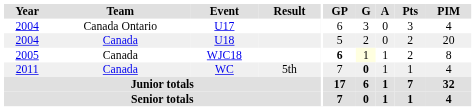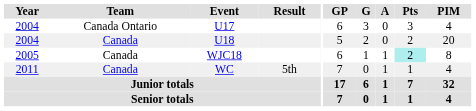(340, 55) bold -> (340, 55) normal
(366, 55) lightyellow background -> (366, 55) no background
(410, 55) no background -> (410, 55) paleturquoise background
(366, 69) bold -> (366, 69) normal
